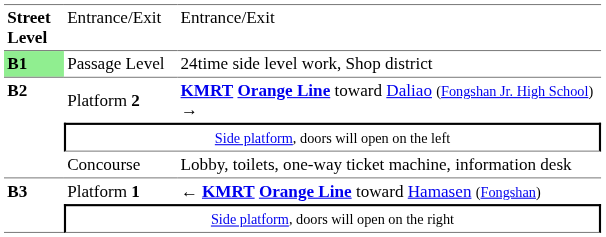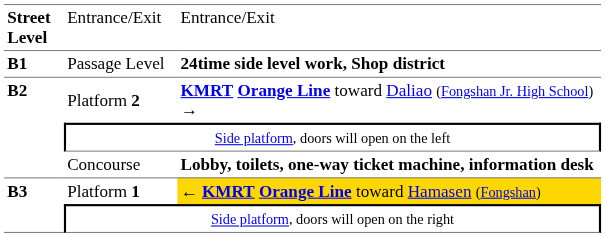(17, 63) lightgreen background -> (17, 63) no background
(307, 63) normal -> (313, 63) bold
(376, 164) normal -> (387, 164) bold
(361, 191) no background -> (361, 191) gold background
